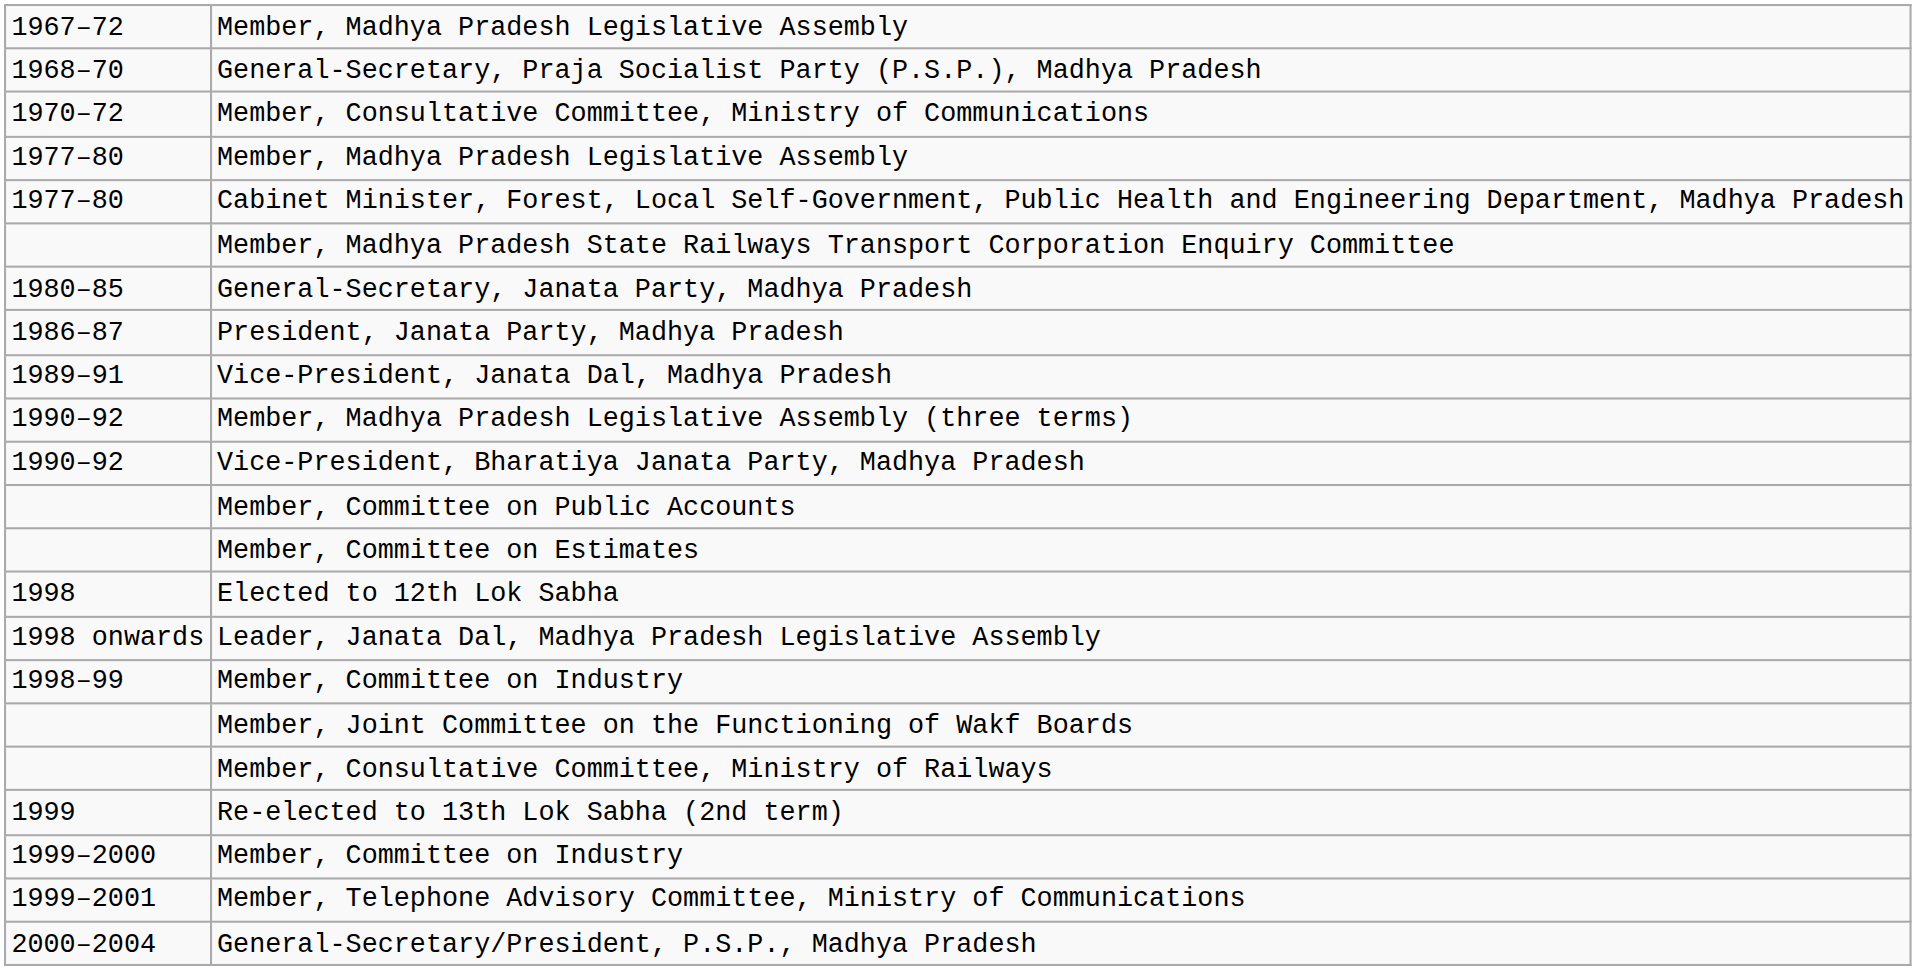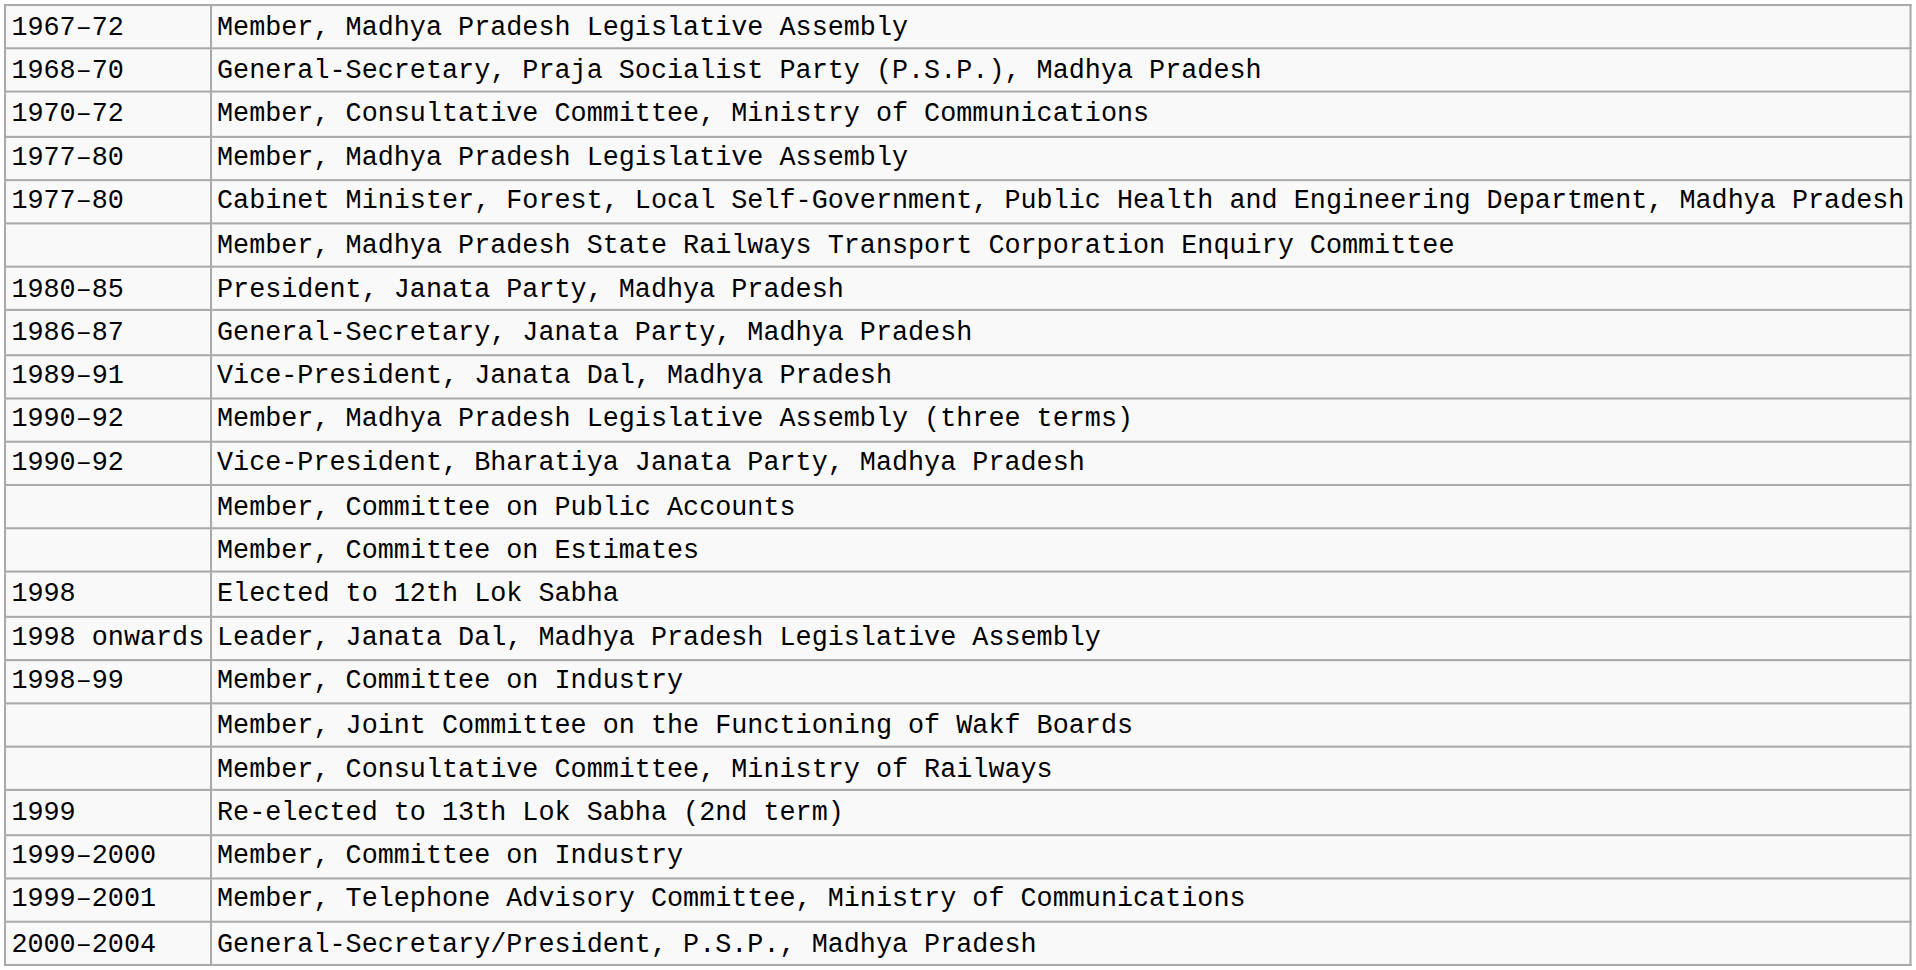(595, 289) General-Secretary, Janata Party, Madhya Pradesh -> (530, 289) President, Janata Party, Madhya Pradesh
(530, 332) President, Janata Party, Madhya Pradesh -> (595, 332) General-Secretary, Janata Party, Madhya Pradesh
